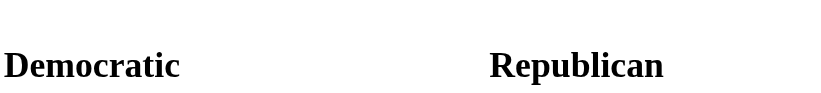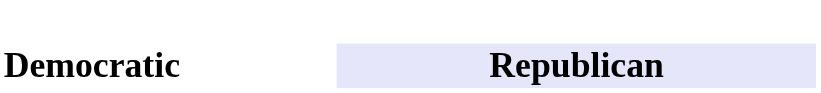(577, 65) no background -> (577, 65) lavender background
